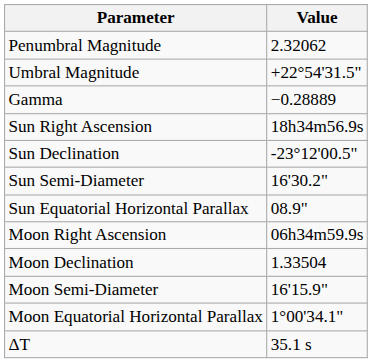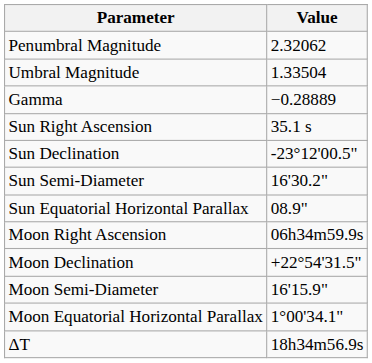(316, 72) +22°54'31.5" -> (299, 72) 1.33504
(317, 126) 18h34m56.9s -> (291, 126) 35.1 s
(299, 262) 1.33504 -> (316, 262) +22°54'31.5"
(291, 343) 35.1 s -> (317, 343) 18h34m56.9s
